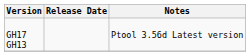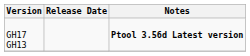(177, 35) normal -> (177, 35) bold
